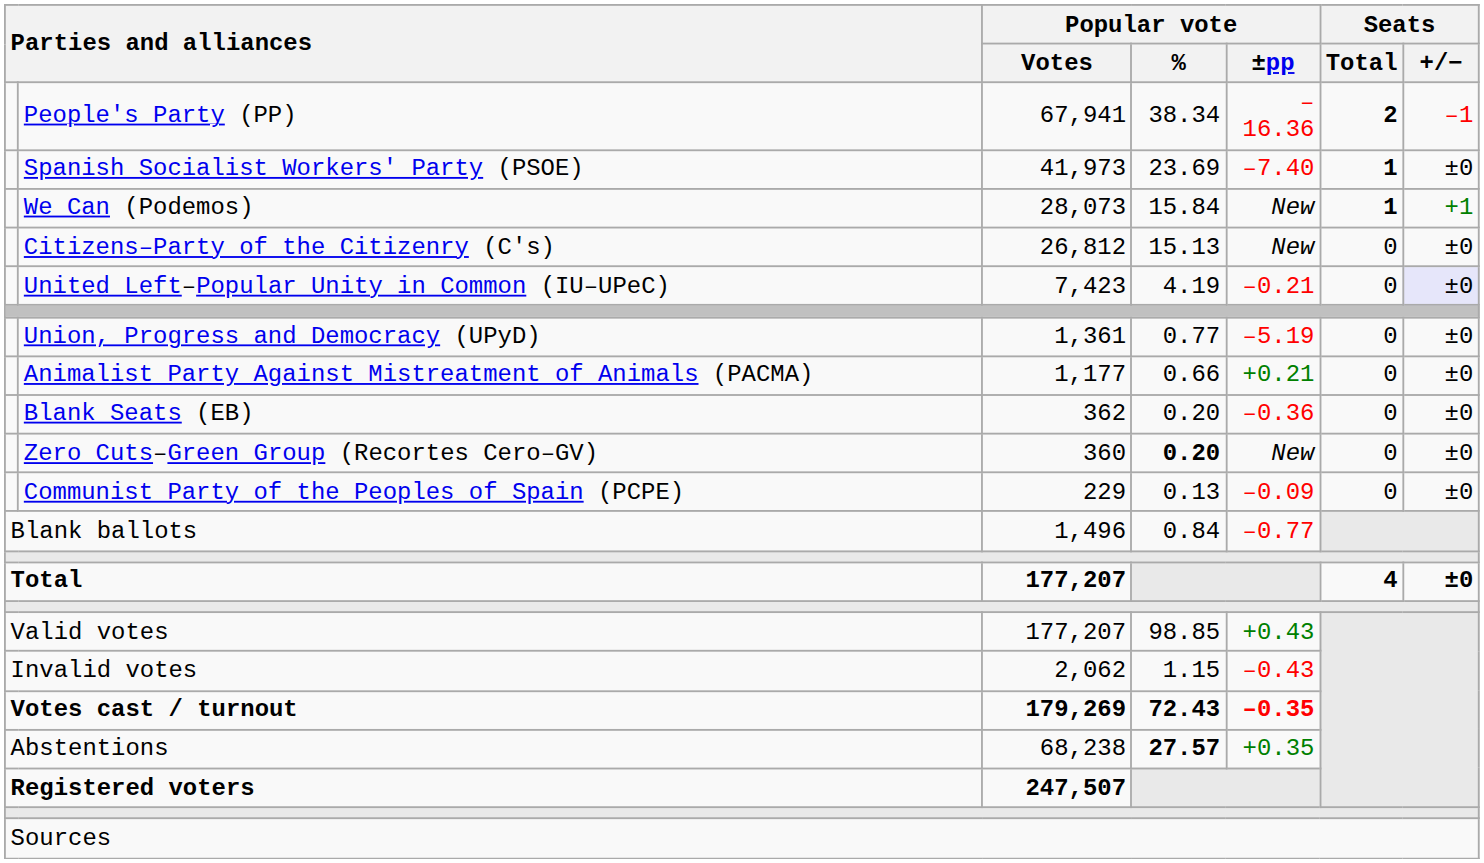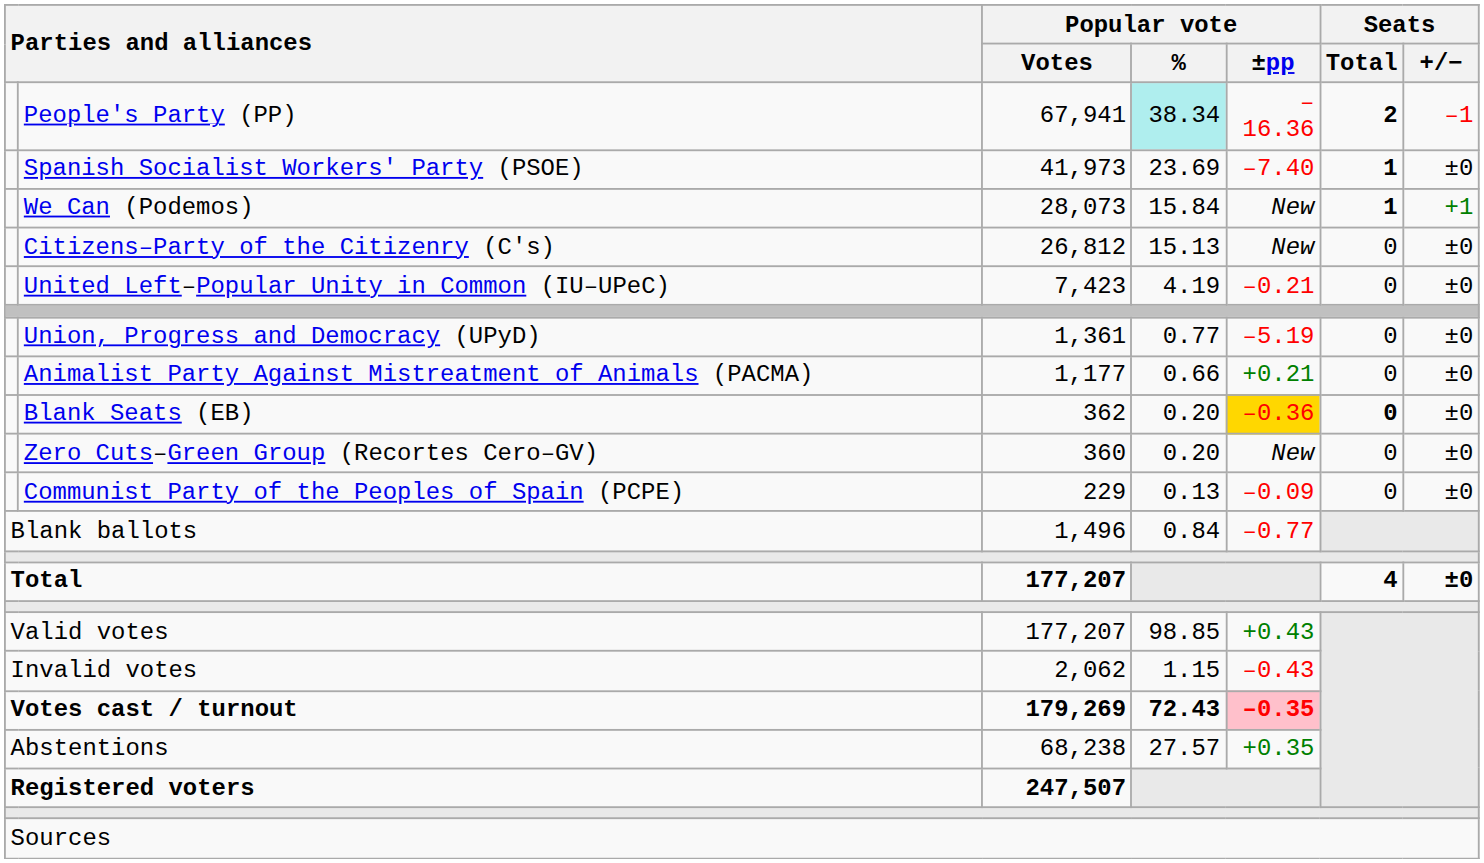(1184, 116) no background -> (1184, 116) paleturquoise background
(1459, 286) lavender background -> (1459, 286) no background
(1278, 414) no background -> (1278, 414) gold background
(1390, 414) normal -> (1390, 414) bold
(1191, 453) bold -> (1191, 453) normal
(1278, 710) no background -> (1278, 710) pink background
(1184, 749) bold -> (1184, 749) normal
